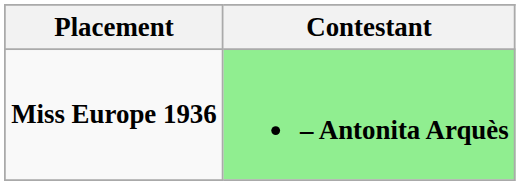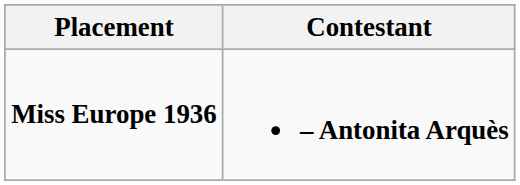(369, 130) lightgreen background -> (369, 130) no background
